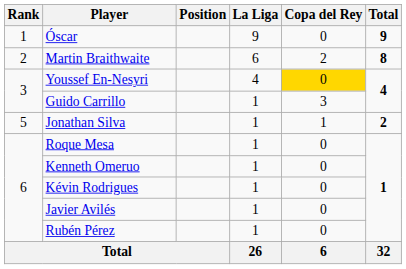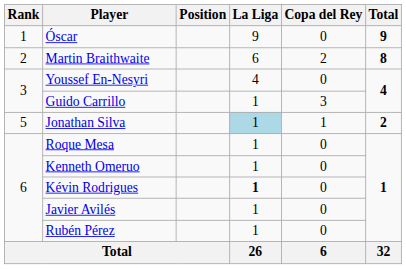(323, 79) gold background -> (323, 79) no background
(255, 123) no background -> (255, 123) lightblue background
(255, 187) normal -> (255, 187) bold
